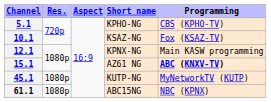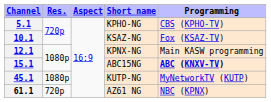(124, 64) AZ61 NG -> (124, 64) ABC15NG
(57, 91) 1080p -> (55, 91) 720p
(124, 91) ABC15NG -> (124, 91) AZ61 NG
